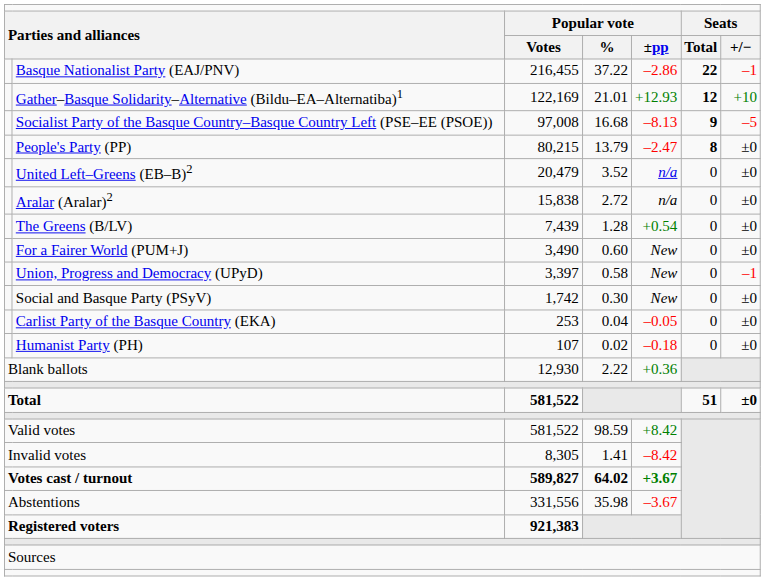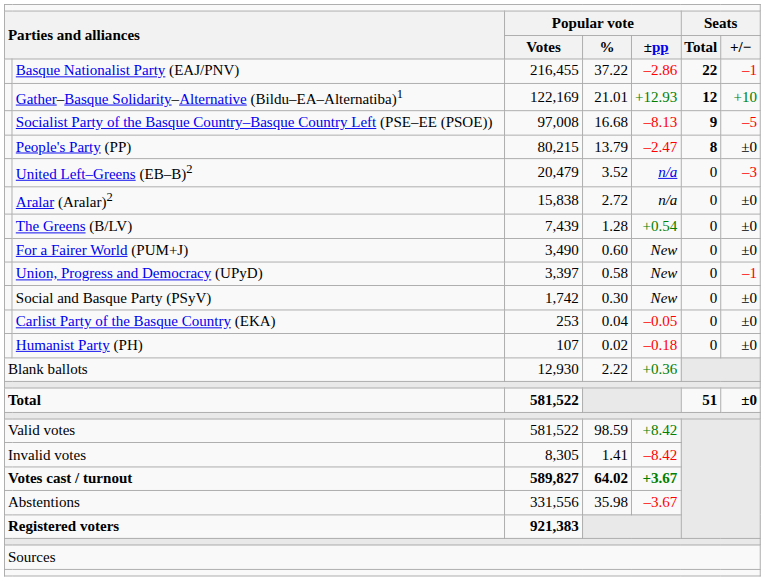(749, 172) ±0 -> (750, 172) –3
